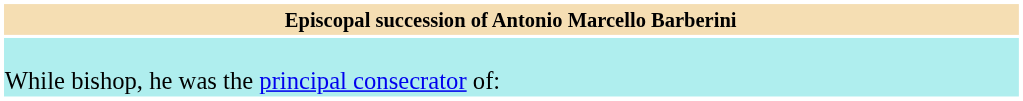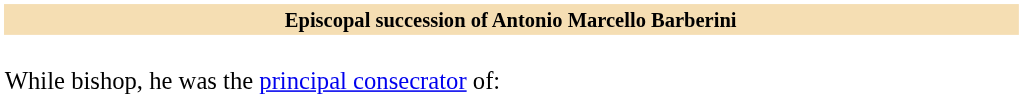(252, 80) paleturquoise background -> (252, 80) no background
